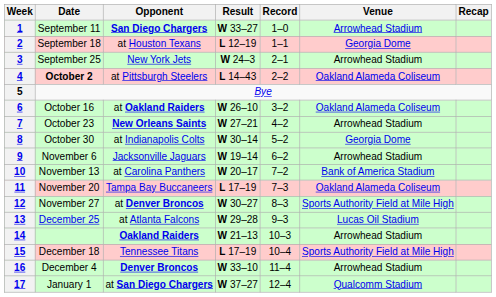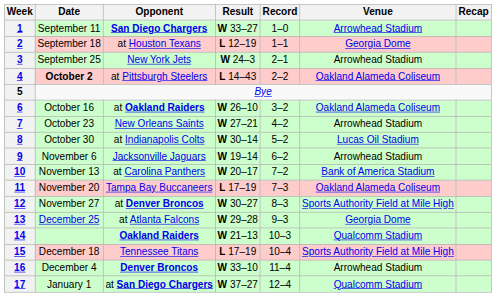(159, 124) bold -> (159, 124) normal
(378, 140) Georgia Dome -> (378, 140) Lucas Oil Stadium
(378, 220) Lucas Oil Stadium -> (378, 220) Georgia Dome
(378, 236) Arrowhead Stadium -> (378, 236) Qualcomm Stadium
